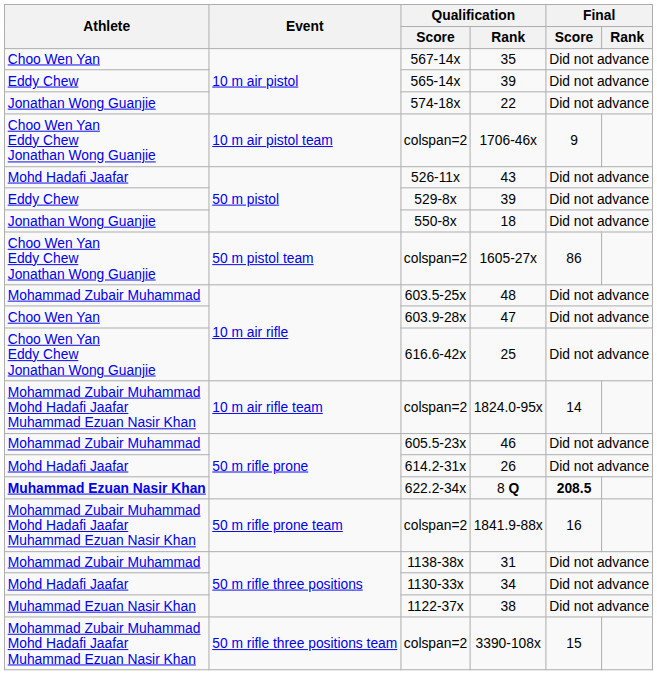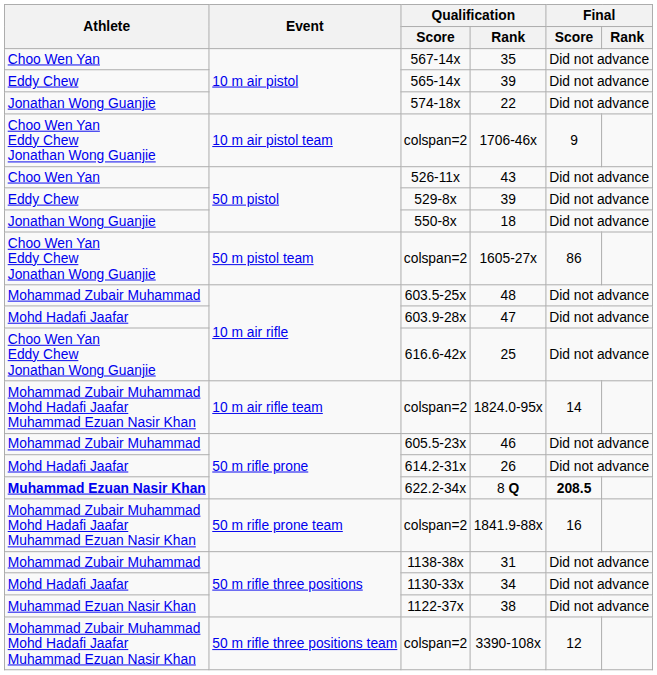(68, 178) Mohd Hadafi Jaafar -> (54, 178) Choo Wen Yan
(54, 317) Choo Wen Yan -> (68, 317) Mohd Hadafi Jaafar
(574, 643) 15 -> (574, 643) 12
